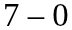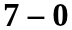(36, 15) normal -> (36, 15) bold
